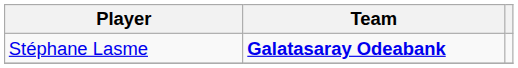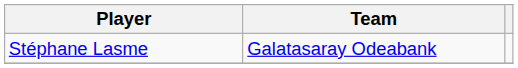(347, 48) bold -> (342, 48) normal
